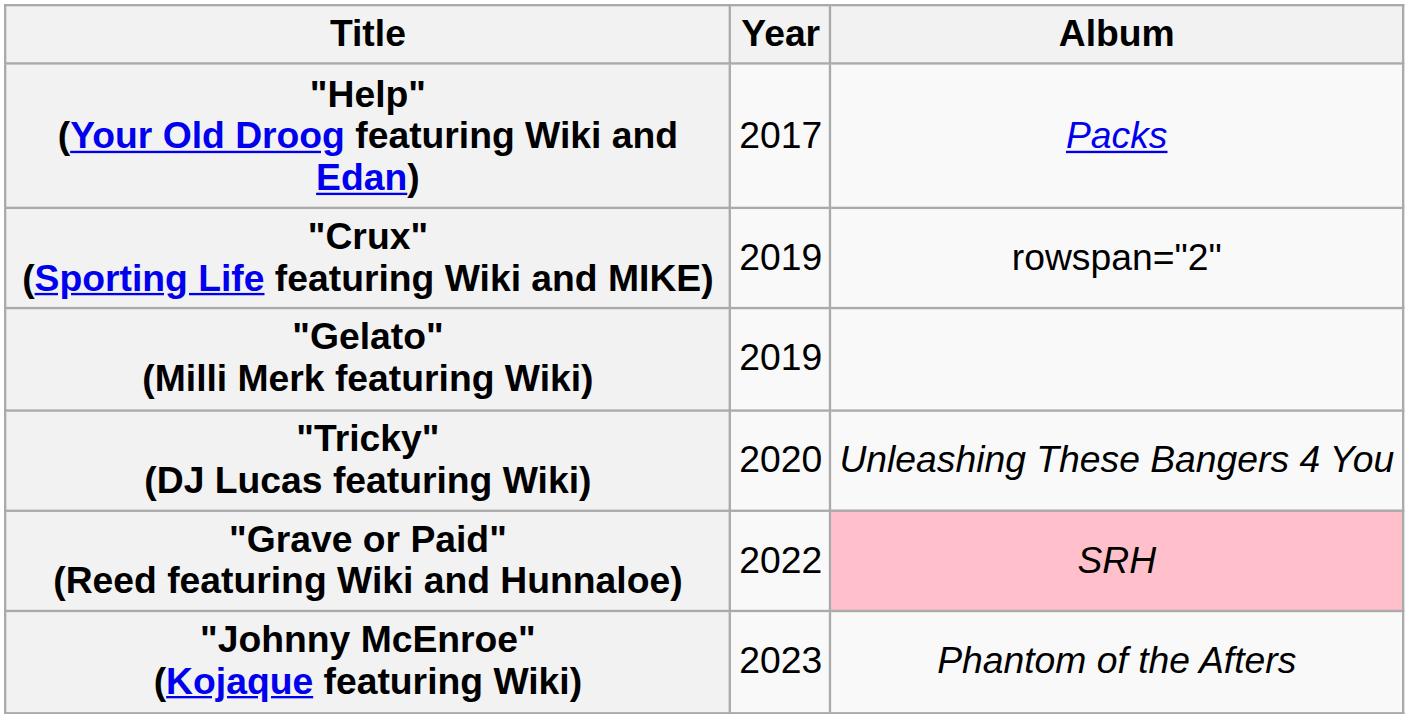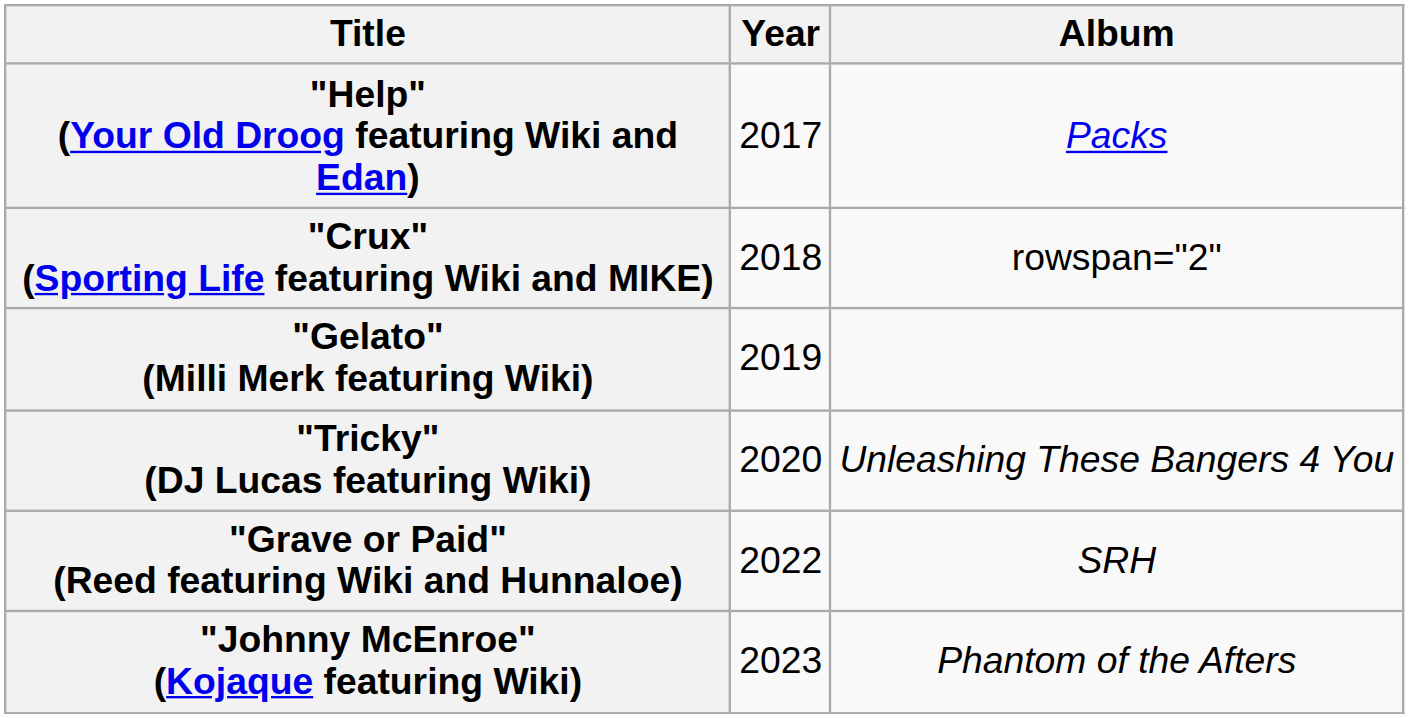(781, 257) 2019 -> (781, 257) 2018
(1117, 560) pink background -> (1117, 560) no background
